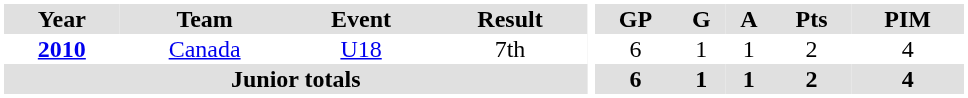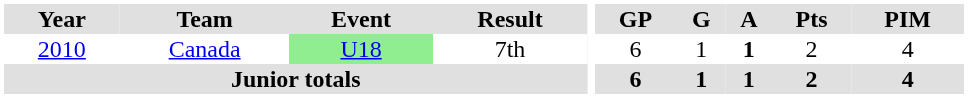(62, 48) bold -> (62, 48) normal
(361, 48) no background -> (361, 48) lightgreen background
(749, 48) normal -> (749, 48) bold
